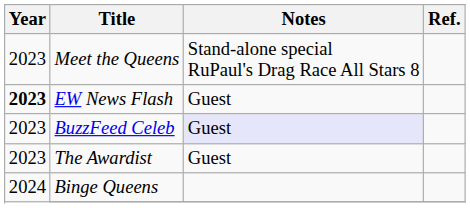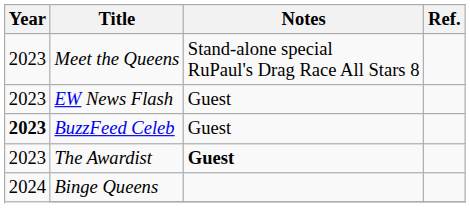(27, 98) bold -> (27, 98) normal
(27, 128) normal -> (27, 128) bold
(209, 128) lavender background -> (209, 128) no background
(209, 157) normal -> (211, 157) bold
